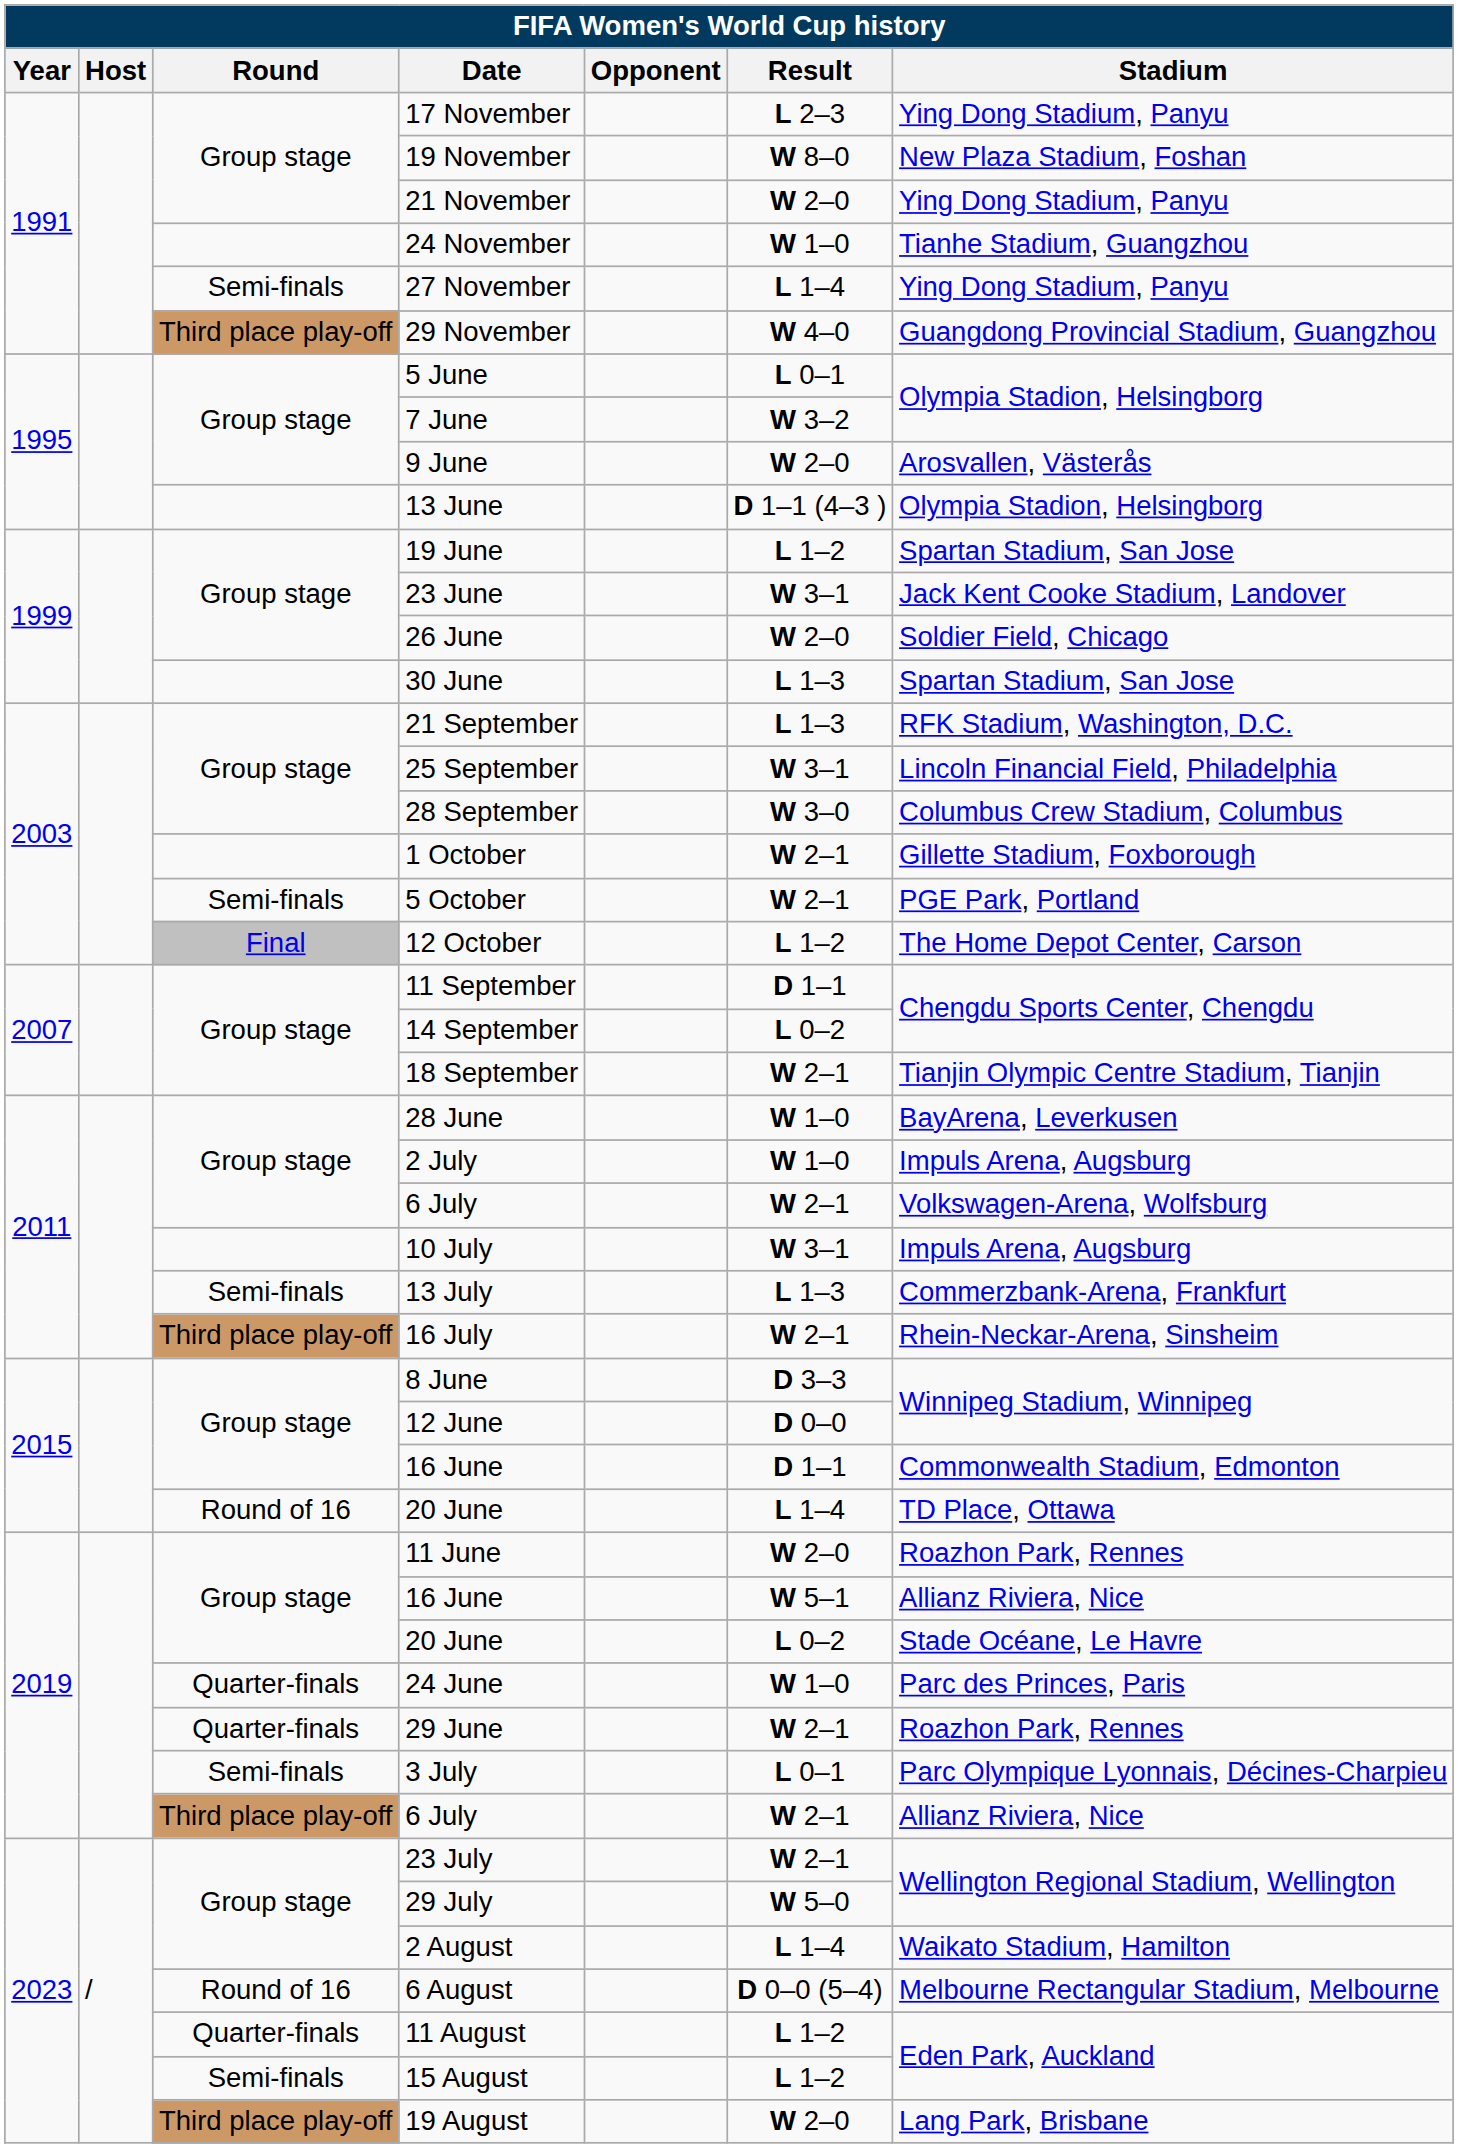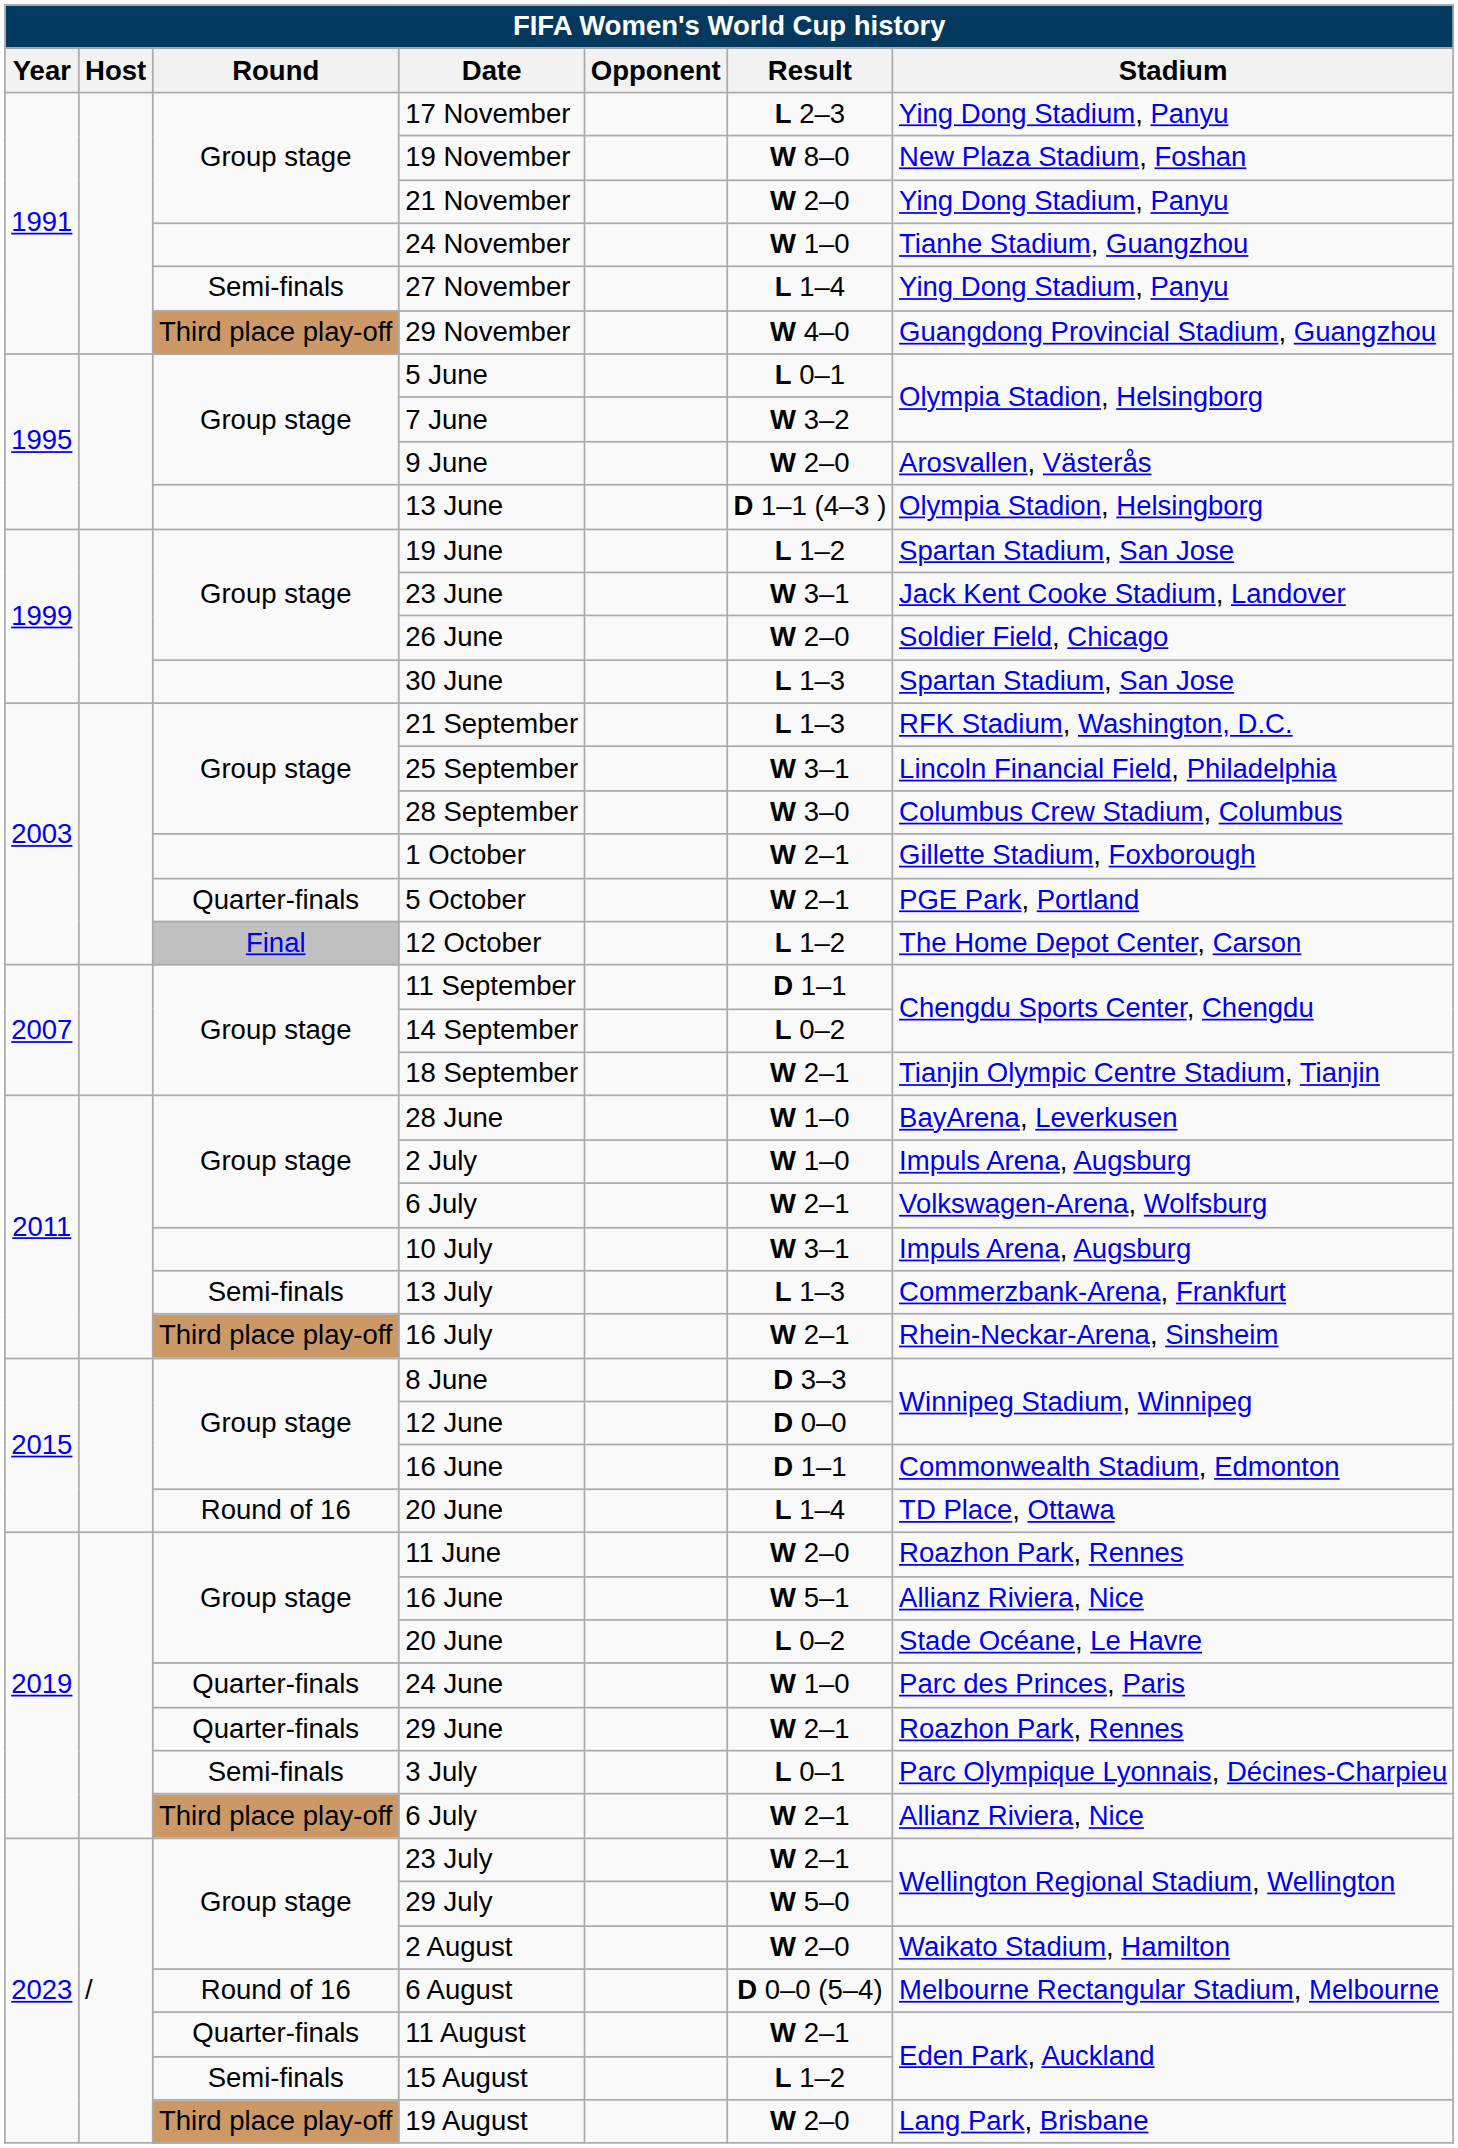(276, 899) Semi-finals -> (276, 899) Quarter-finals
(810, 1946) L 1–4 -> (810, 1946) W 2–0
(810, 2033) L 1–2 -> (810, 2033) W 2–1
